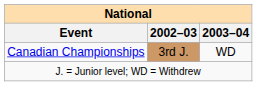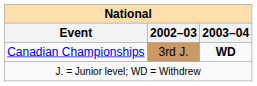(226, 52) normal -> (226, 52) bold
